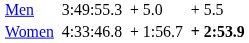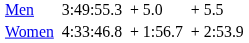(218, 31) bold -> (217, 31) normal
